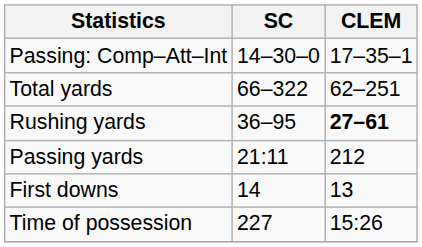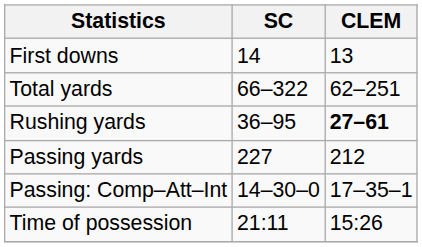rows swapped: (64, 190) <-> (118, 55)
(263, 156) 21:11 -> (255, 156) 227
(255, 224) 227 -> (263, 224) 21:11
